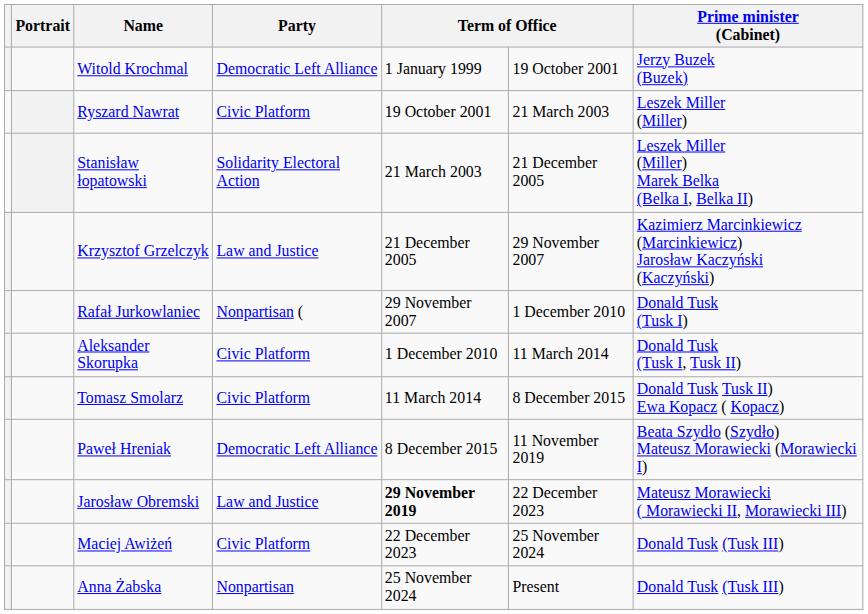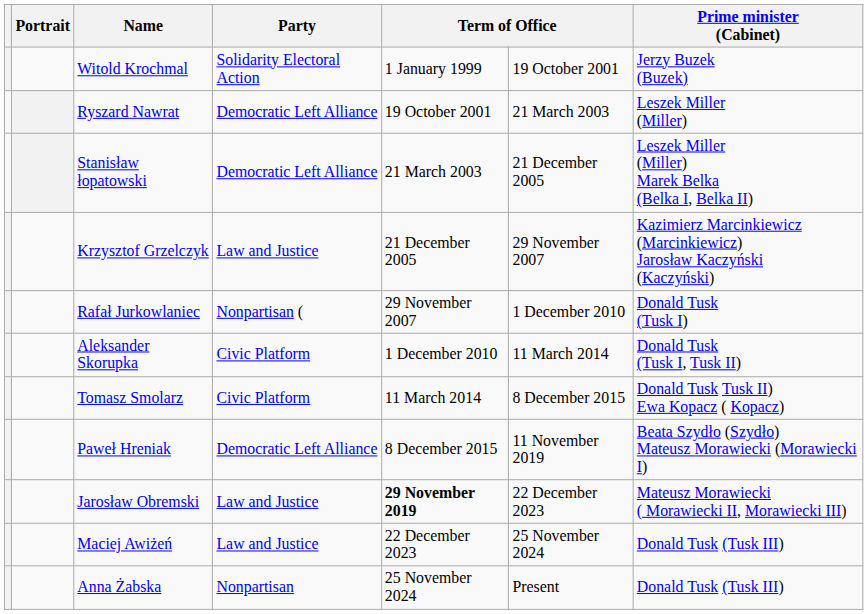(297, 68) Democratic Left Alliance -> (278, 68) Solidarity Electoral Action
(263, 111) Civic Platform -> (297, 111) Democratic Left Alliance
(278, 172) Solidarity Electoral Action -> (297, 172) Democratic Left Alliance
(263, 544) Civic Platform -> (267, 544) Law and Justice
